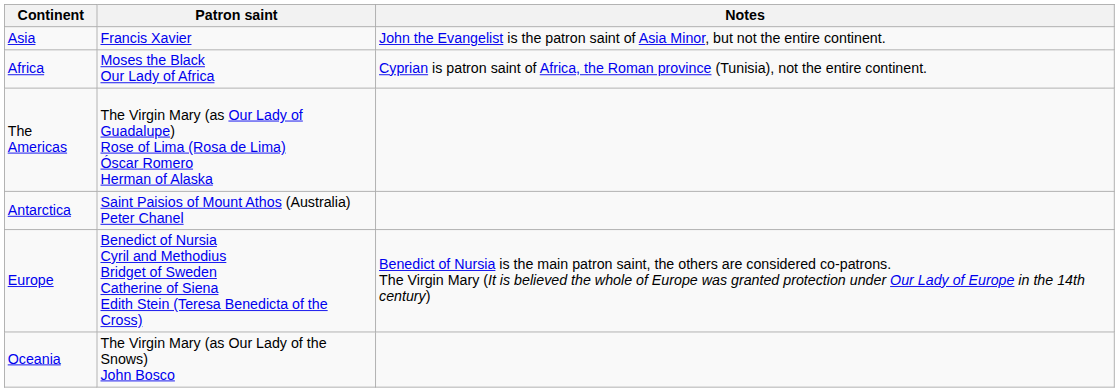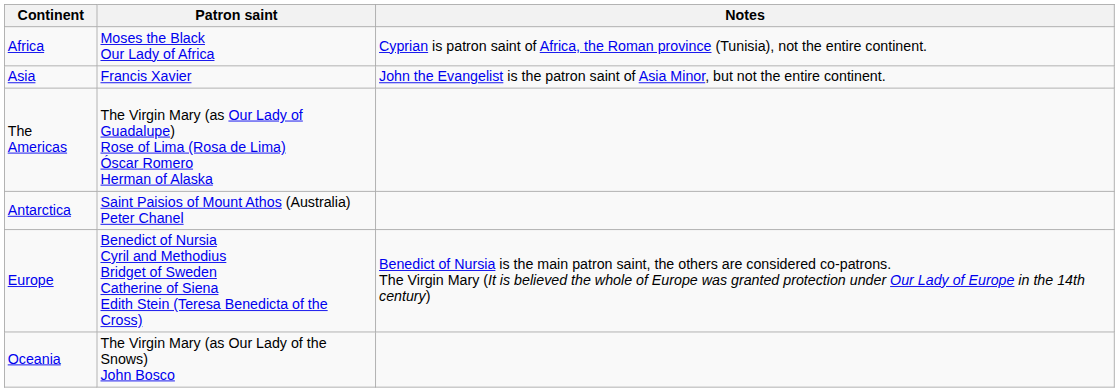rows swapped: (22, 38) <-> (26, 68)
